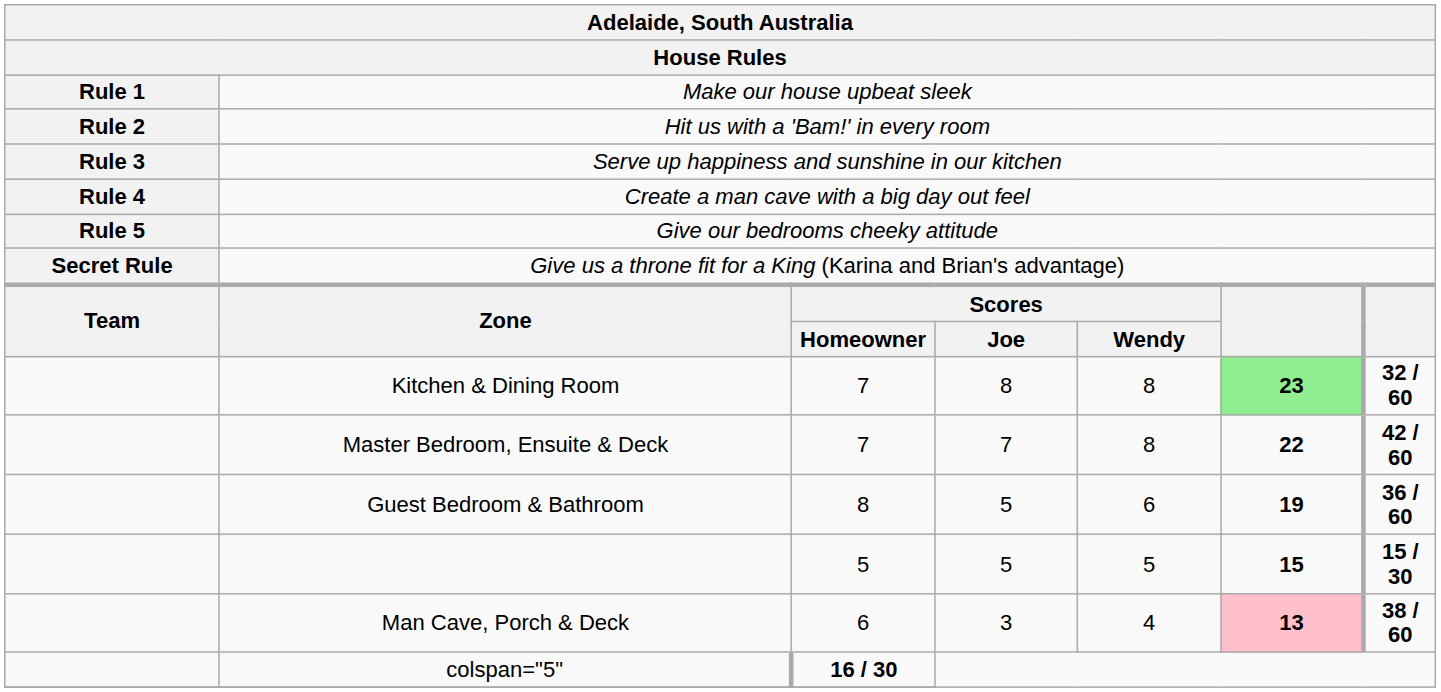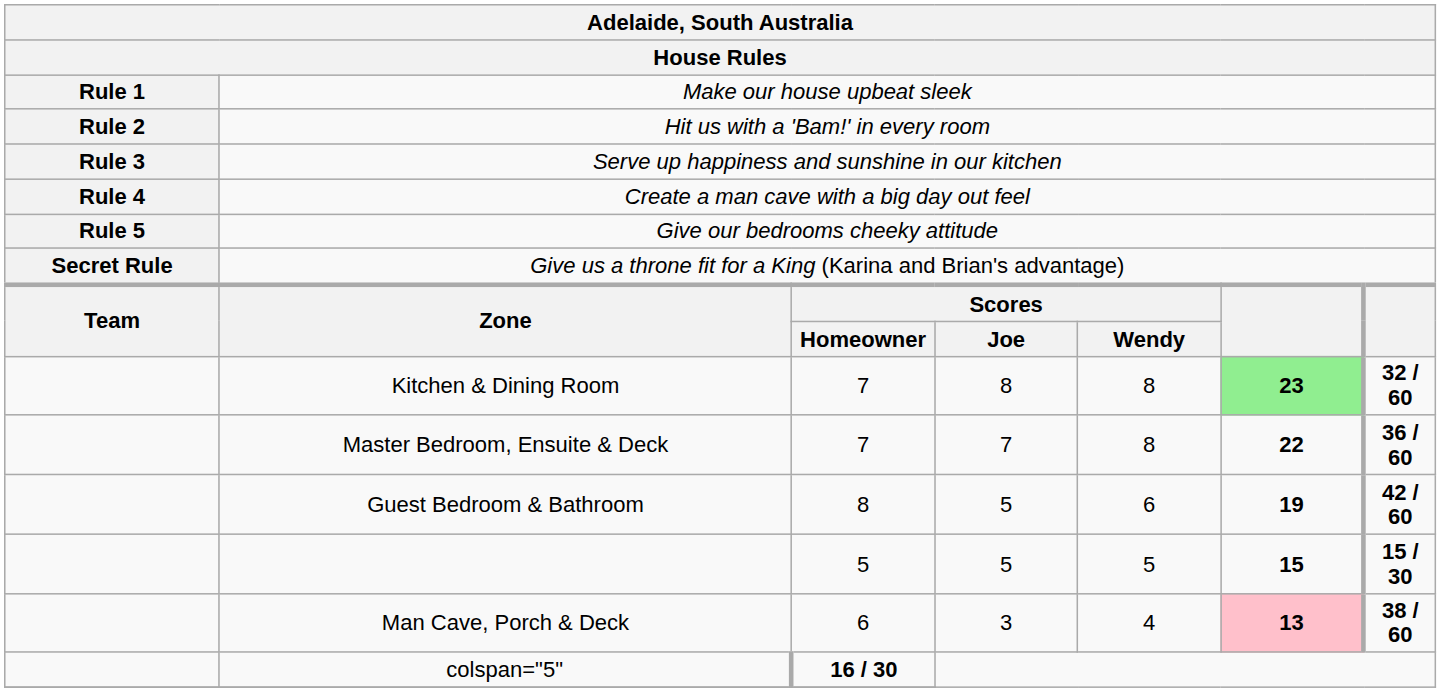(1400, 445) 42 / 60 -> (1400, 445) 36 / 60
(1400, 505) 36 / 60 -> (1400, 505) 42 / 60
